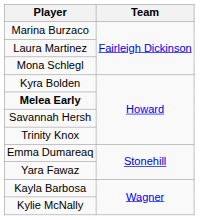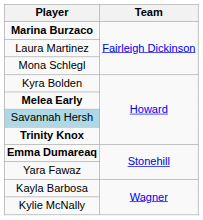(50, 30) normal -> (52, 30) bold
(50, 118) no background -> (52, 118) lightblue background
(50, 135) normal -> (52, 135) bold
(50, 153) normal -> (52, 153) bold
